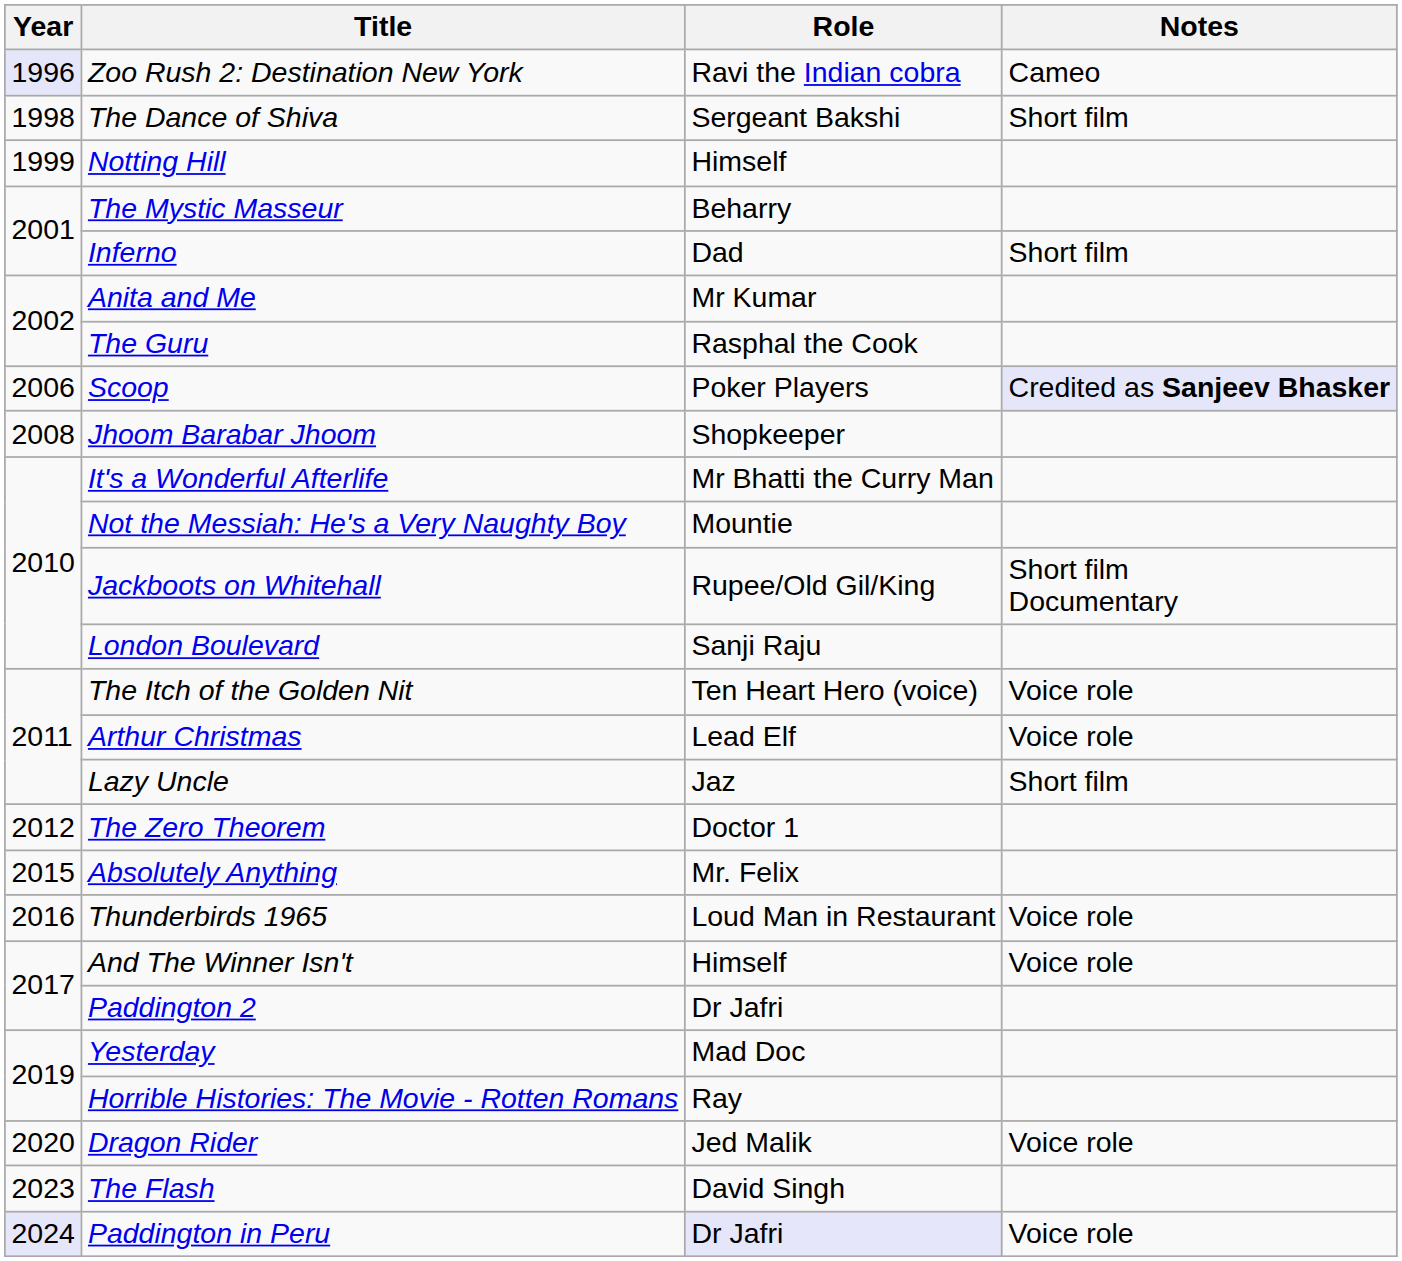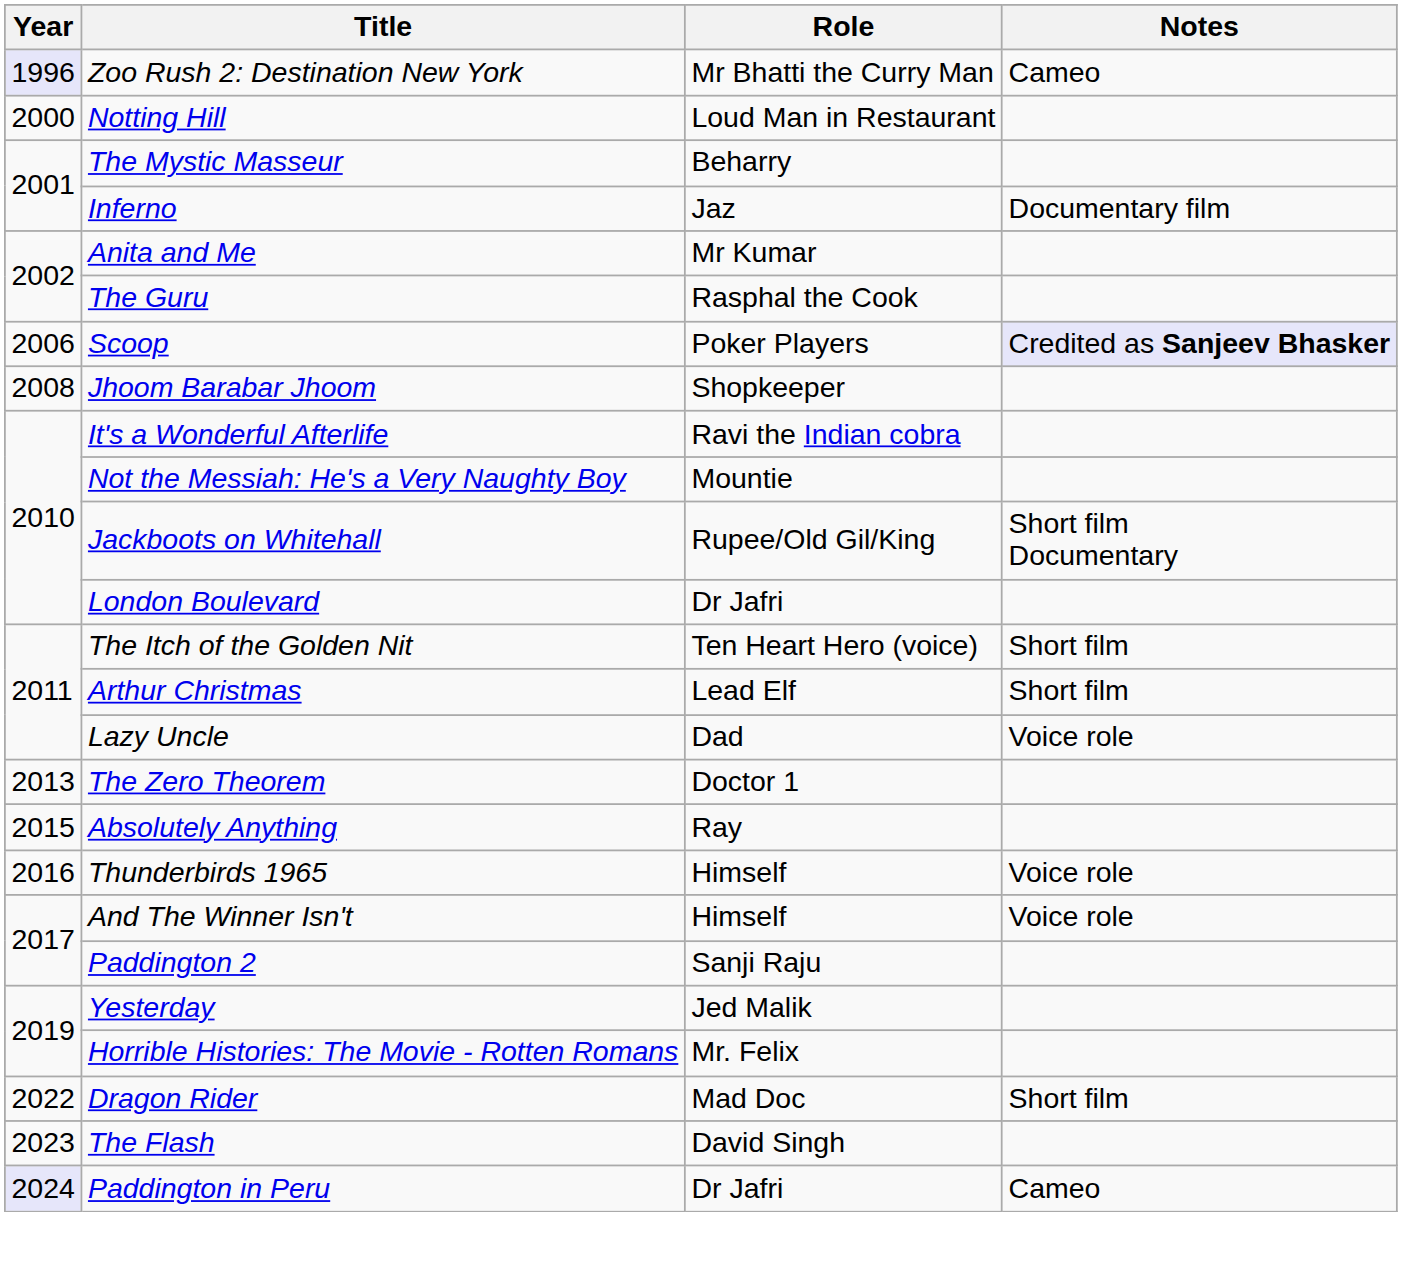(826, 72) Ravi the Indian cobra -> (843, 72) Mr Bhatti the Curry Man
- row: (213, 117)
(43, 162) 1999 -> (43, 117) 2000
(739, 162) Himself -> (843, 117) Loud Man in Restaurant
(718, 252) Dad -> (714, 207) Jaz
(1069, 252) Short film -> (1119, 207) Documentary film
(843, 478) Mr Bhatti the Curry Man -> (826, 433) Ravi the Indian cobra
(756, 646) Sanji Raju -> (737, 601) Dr Jafri
(1071, 691) Voice role -> (1069, 646) Short film
(1071, 736) Voice role -> (1069, 691) Short film
(714, 781) Jaz -> (718, 736) Dad
(1069, 781) Short film -> (1071, 736) Voice role
(43, 826) 2012 -> (43, 781) 2013
(745, 872) Mr. Felix -> (717, 826) Ray
(843, 917) Loud Man in Restaurant -> (739, 872) Himself
(737, 1007) Dr Jafri -> (756, 962) Sanji Raju
(748, 1052) Mad Doc -> (752, 1007) Jed Malik
(717, 1097) Ray -> (745, 1052) Mr. Felix
(43, 1143) 2020 -> (43, 1097) 2022
(752, 1143) Jed Malik -> (748, 1097) Mad Doc
(1071, 1143) Voice role -> (1069, 1097) Short film
(737, 1233) lavender background -> (737, 1188) no background
(1071, 1233) Voice role -> (1054, 1188) Cameo
